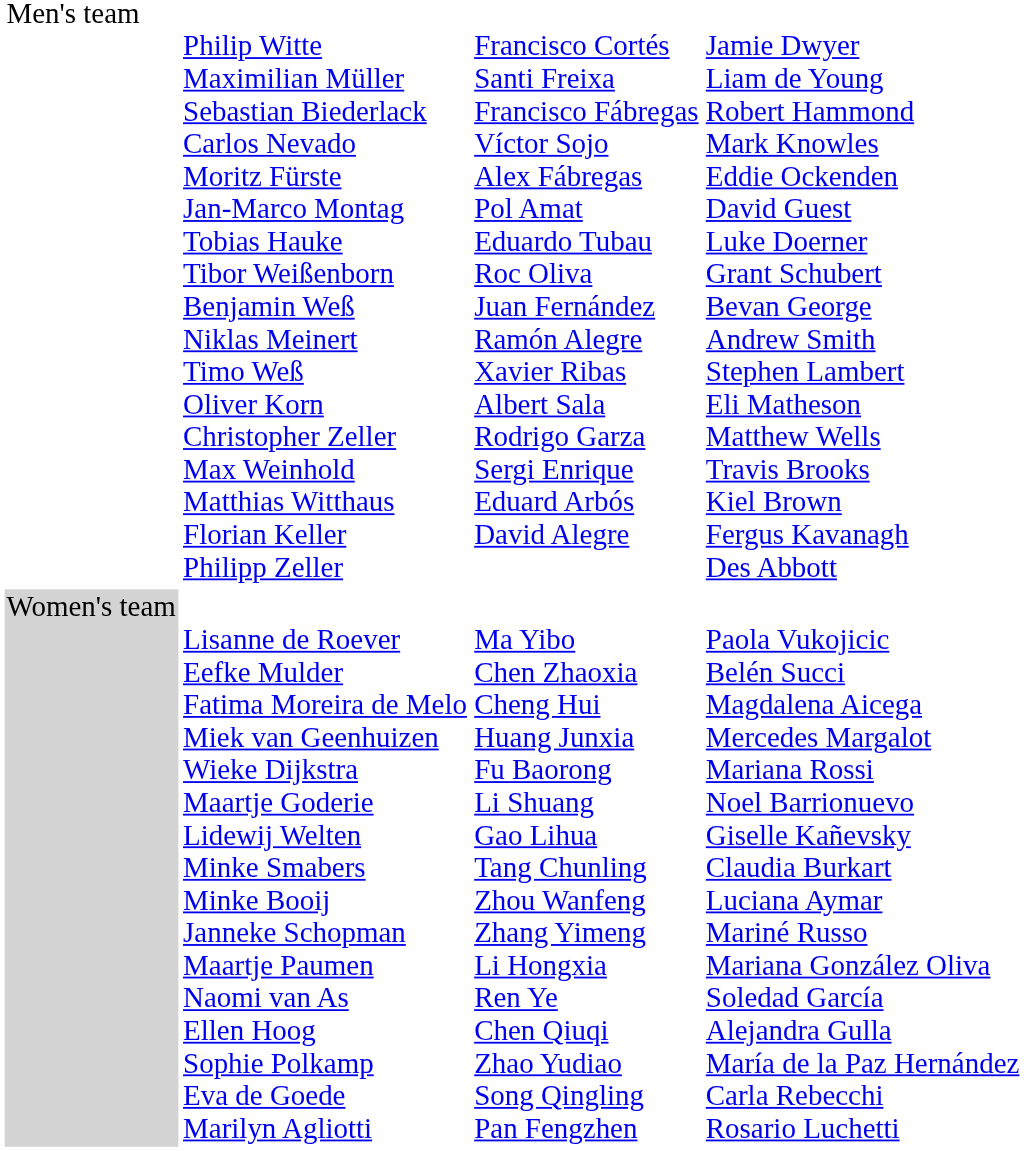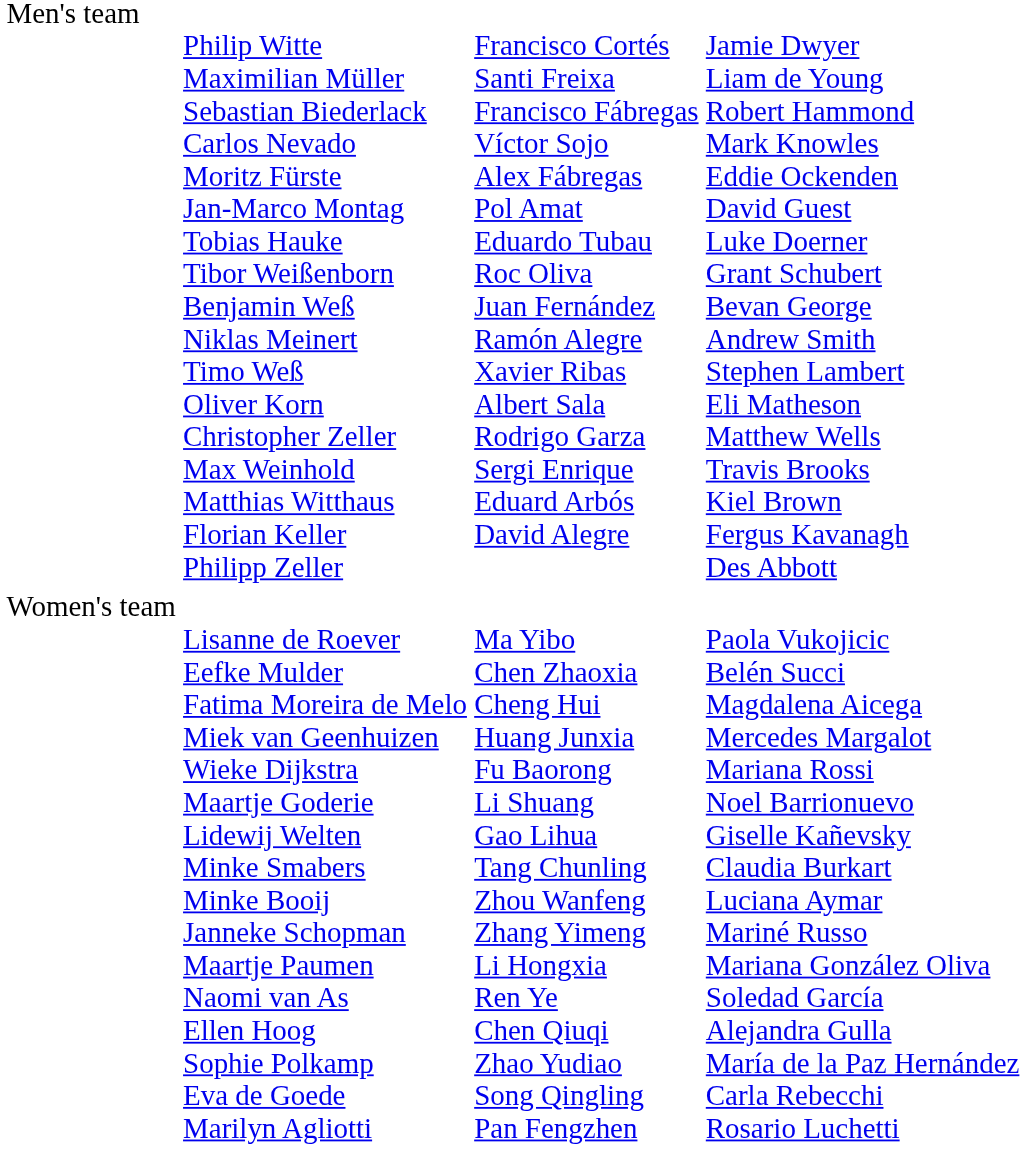(91, 606) lightgrey background -> (91, 606) no background
